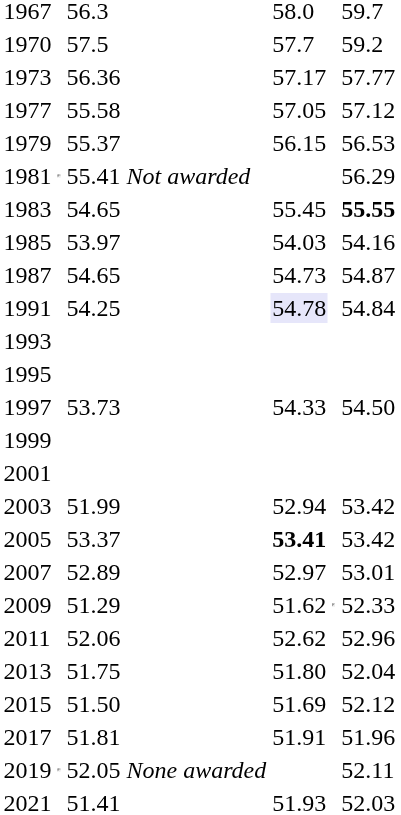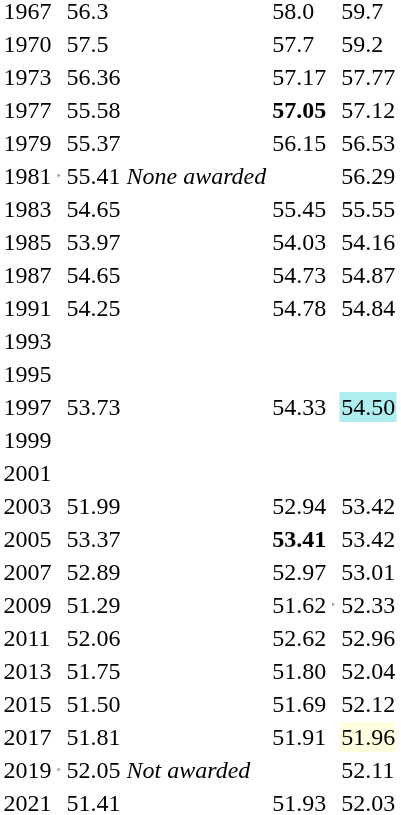(299, 109) normal -> (299, 109) bold
(188, 175) Not awarded -> (196, 175) None awarded
(368, 208) bold -> (368, 208) normal
(299, 307) lavender background -> (299, 307) no background
(368, 406) no background -> (368, 406) paleturquoise background
(368, 736) no background -> (368, 736) lightyellow background
(196, 769) None awarded -> (188, 769) Not awarded
